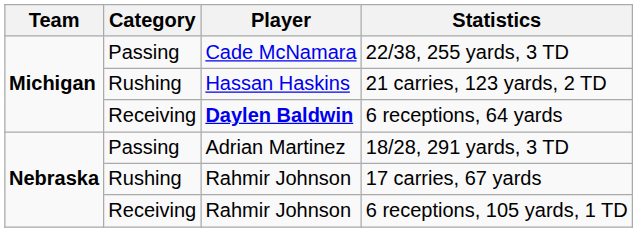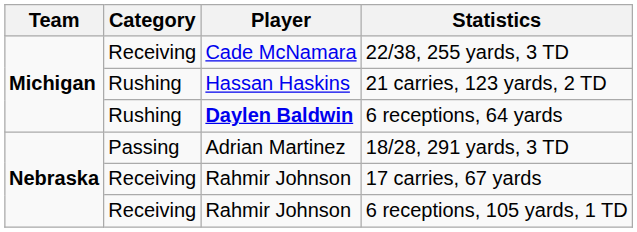(144, 52) Passing -> (152, 52) Receiving
(152, 115) Receiving -> (145, 115) Rushing
(145, 178) Rushing -> (152, 178) Receiving
